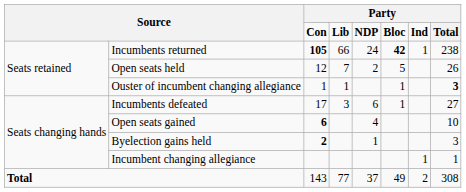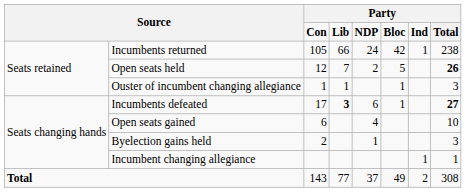(318, 50) bold -> (318, 50) normal
(400, 50) bold -> (400, 50) normal
(453, 68) normal -> (453, 68) bold
(456, 86) bold -> (456, 86) normal
(346, 104) normal -> (346, 104) bold
(453, 104) normal -> (453, 104) bold
(324, 123) bold -> (324, 123) normal
(324, 141) bold -> (324, 141) normal
